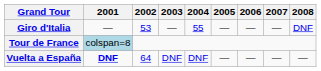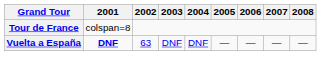- row: (44, 27)
(108, 43) lightblue background -> (108, 27) no background
(146, 58) 64 -> (146, 43) 63
